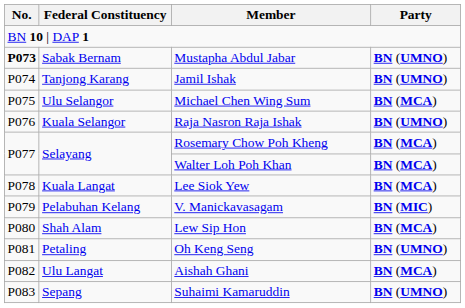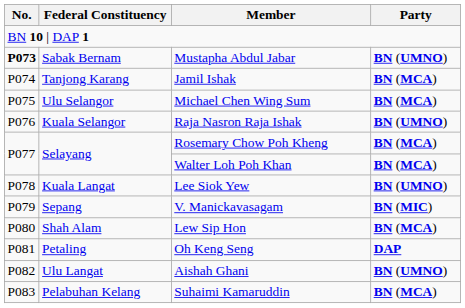(410, 79) BN (UMNO) -> (405, 79) BN (MCA)
(405, 185) BN (MCA) -> (410, 185) BN (UMNO)
(91, 206) Pelabuhan Kelang -> (62, 206) Sepang
(410, 249) BN (UMNO) -> (387, 249) DAP
(405, 270) BN (MCA) -> (410, 270) BN (UMNO)
(62, 292) Sepang -> (91, 292) Pelabuhan Kelang
(410, 292) BN (UMNO) -> (405, 292) BN (MCA)
